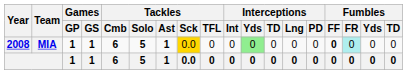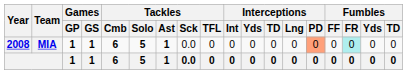(189, 45) gold background -> (189, 45) no background
(253, 45) lightgreen background -> (253, 45) no background
(316, 45) no background -> (316, 45) lightsalmon background
(334, 45) bold -> (334, 45) normal
